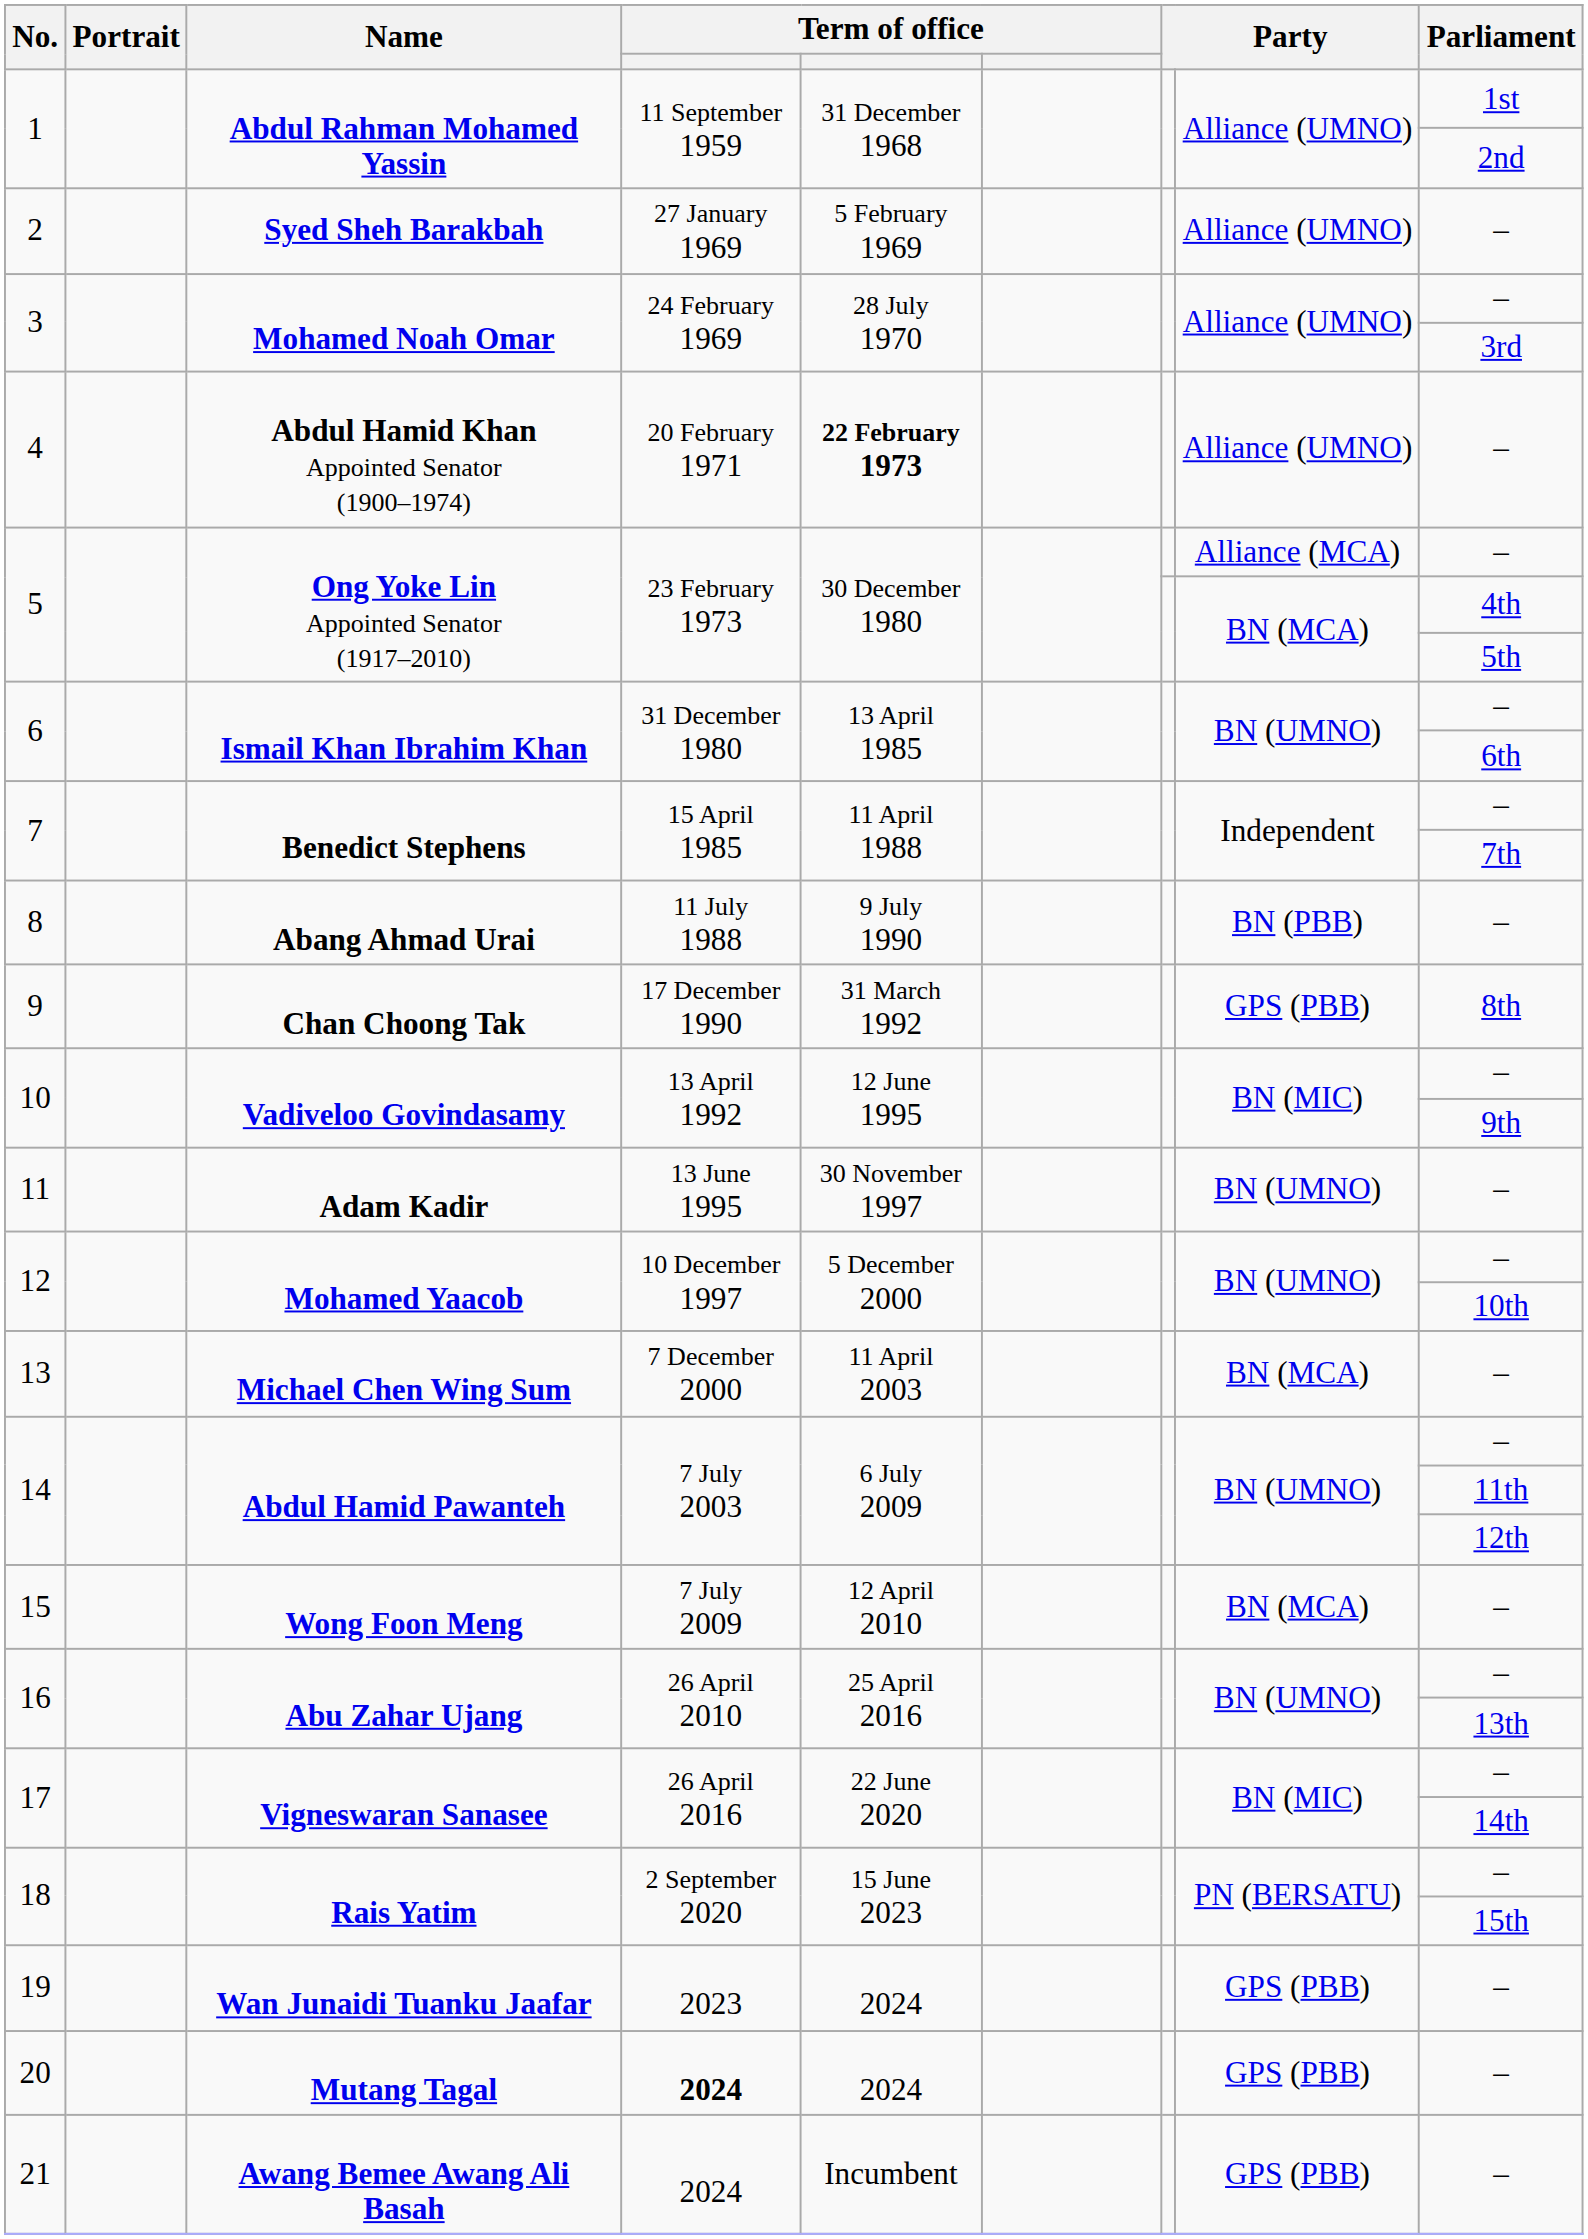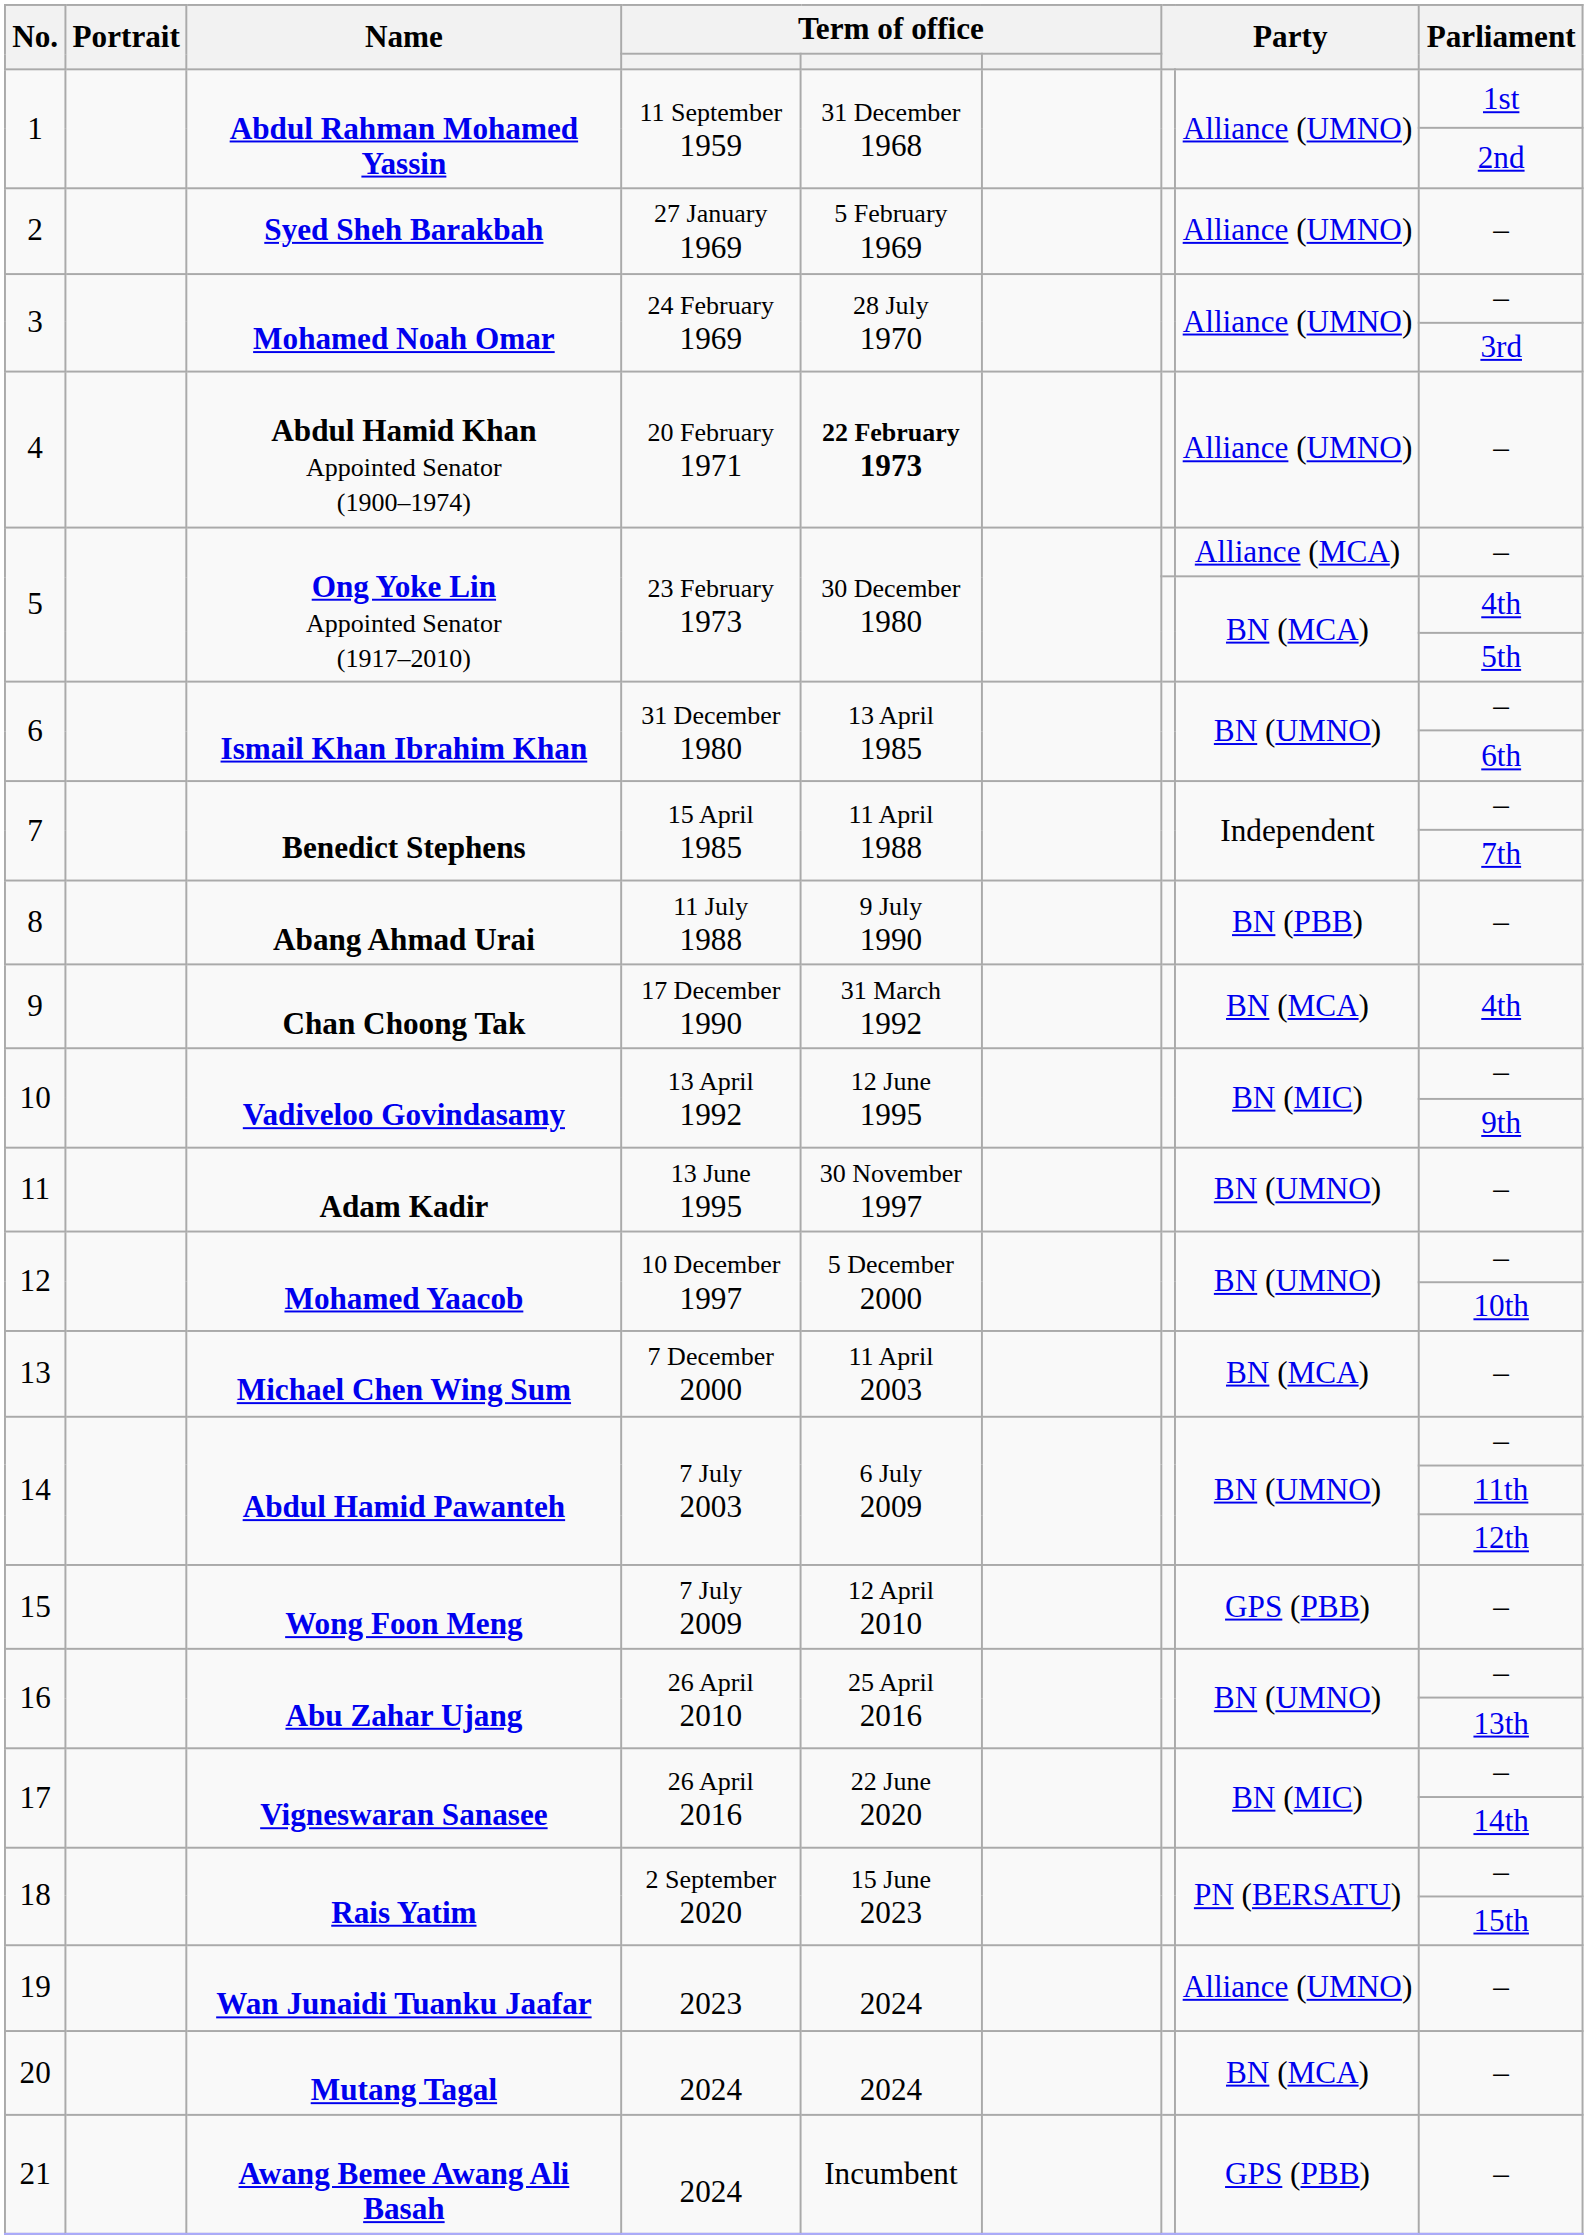(1297, 1005) GPS (PBB) -> (1297, 1005) BN (MCA)
(1501, 1005) 8th -> (1501, 1005) 4th
(1297, 1606) BN (MCA) -> (1297, 1606) GPS (PBB)
(1297, 1987) GPS (PBB) -> (1297, 1987) Alliance (UMNO)
(711, 2089) bold -> (711, 2089) normal
(1297, 2072) GPS (PBB) -> (1297, 2072) BN (MCA)
